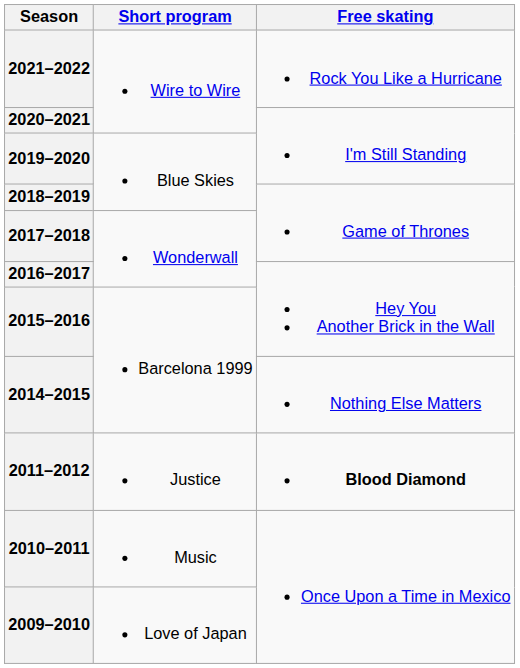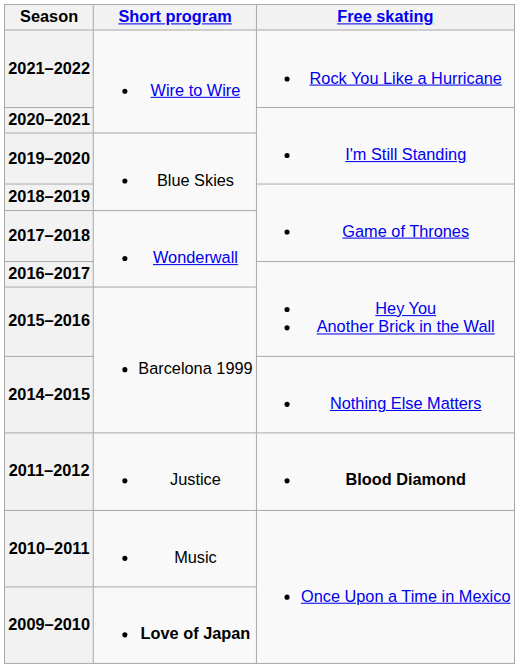(175, 635) normal -> (175, 635) bold
